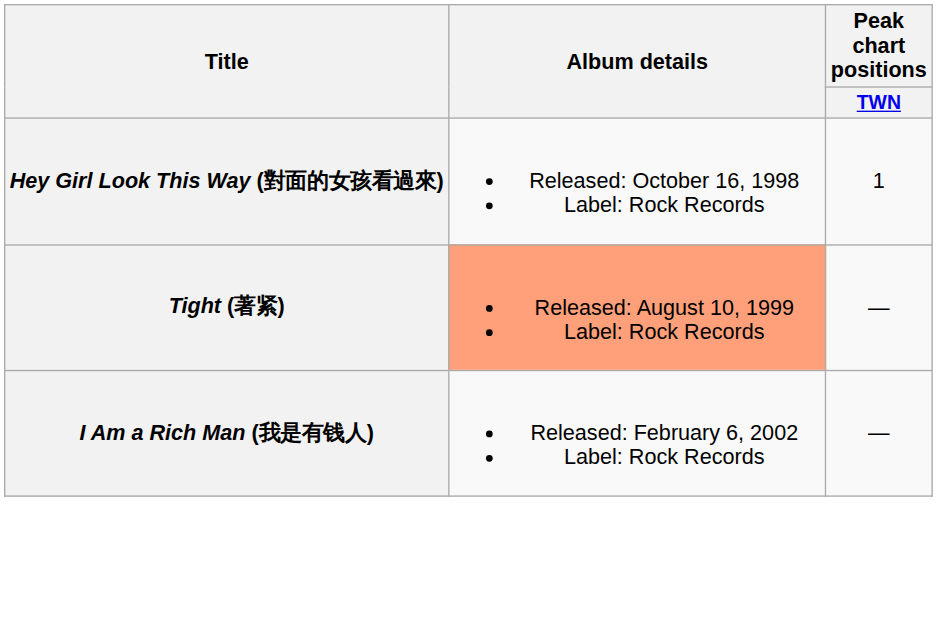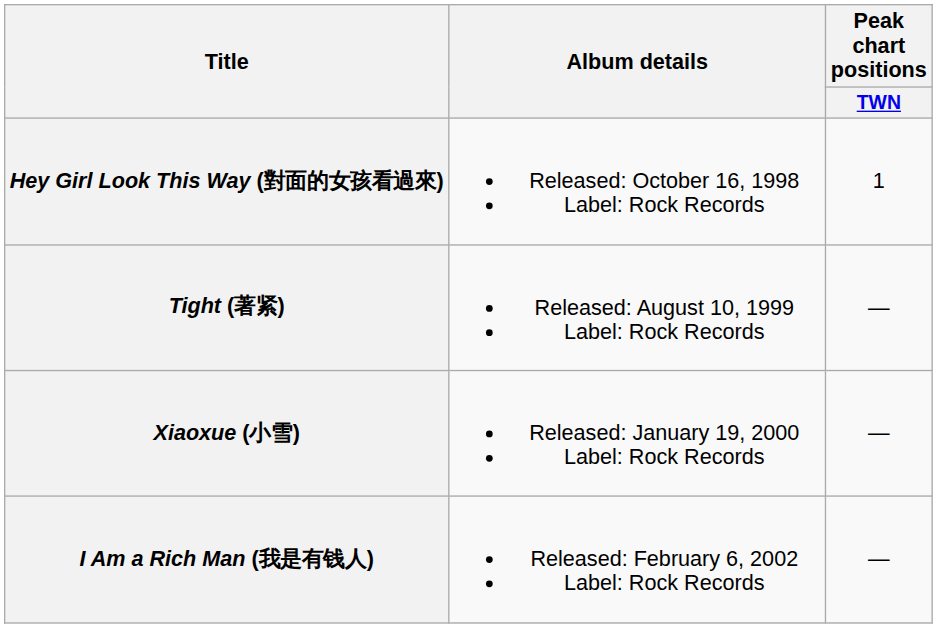(637, 319) lightsalmon background -> (637, 319) no background
+ row: (227, 432)
